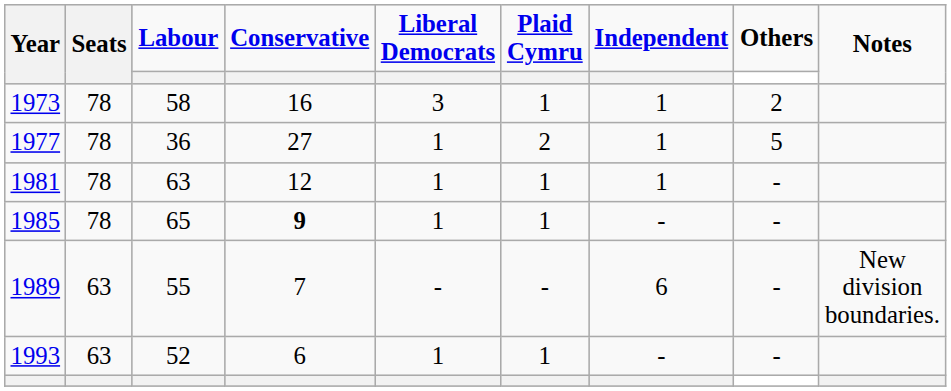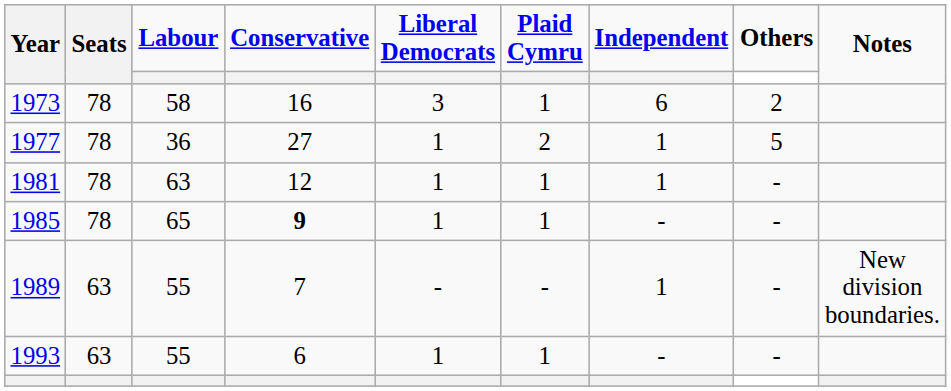(661, 102) 1 -> (661, 102) 6
(661, 288) 6 -> (661, 288) 1
(178, 355) 52 -> (178, 355) 55
